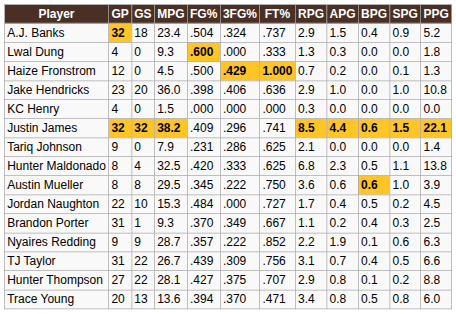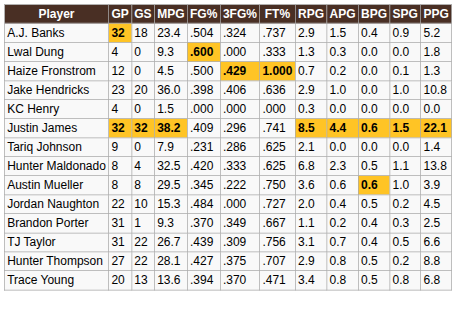(306, 204) 1.7 -> (306, 204) 2.0
- row: (51, 242)
(369, 280) 0.1 -> (369, 261) 0.5
(432, 299) 6.0 -> (432, 280) 6.8
